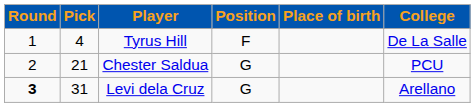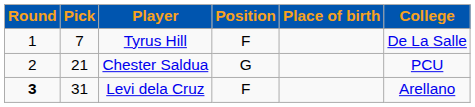(80, 41) 4 -> (80, 41) 7
(246, 89) G -> (246, 89) F
